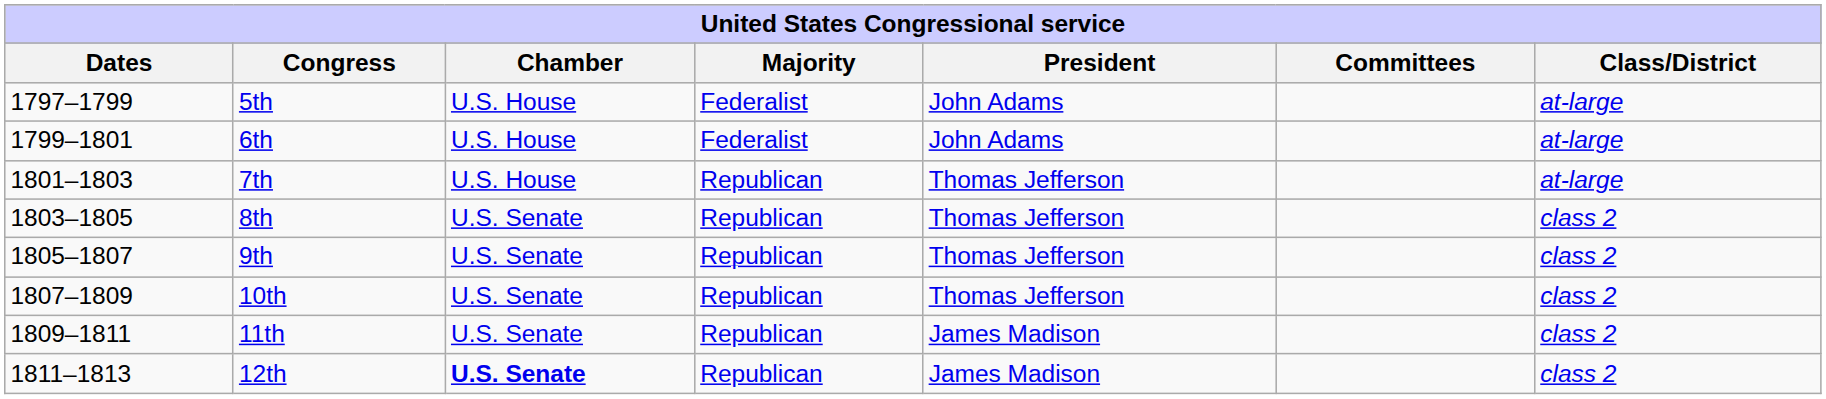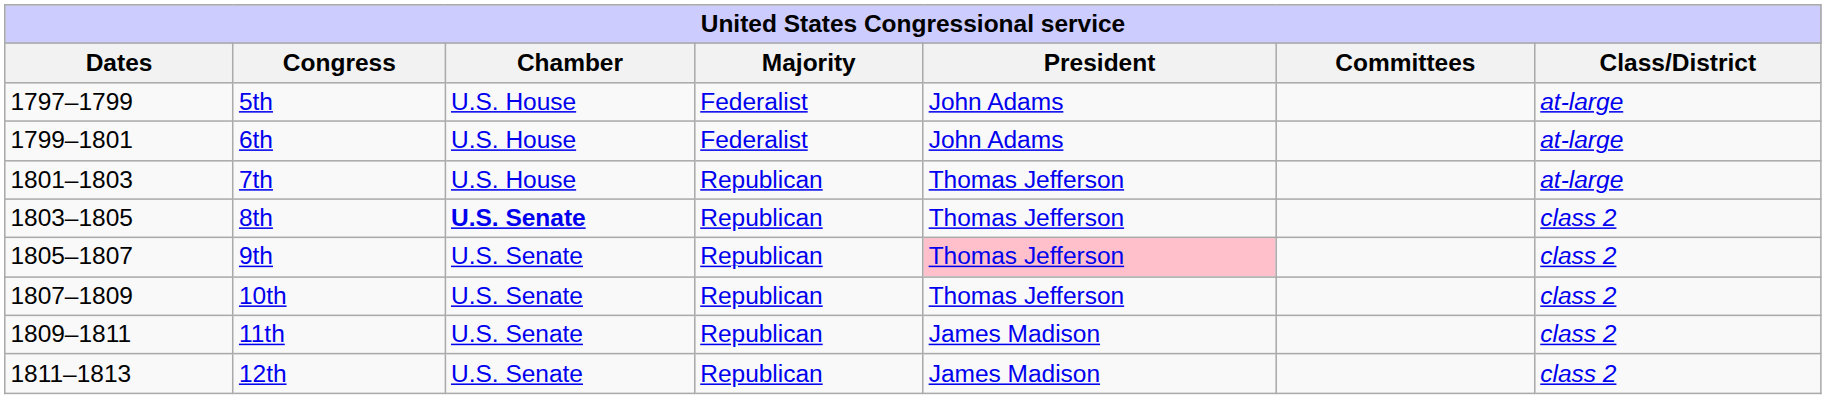(517, 218) normal -> (518, 218) bold
(1026, 256) no background -> (1026, 256) pink background
(518, 373) bold -> (517, 373) normal
